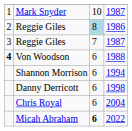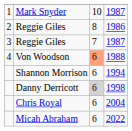(94, 27) lightblue background -> (94, 27) no background
(9, 57) bold -> (9, 57) normal
(94, 57) no background -> (94, 57) lightsalmon background
(94, 88) no background -> (94, 88) lightgrey background
(94, 118) bold -> (94, 118) normal
